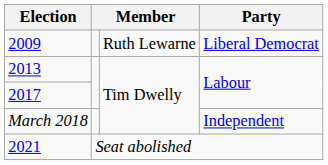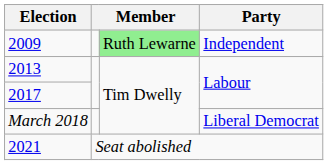(149, 43) no background -> (149, 43) lightgreen background
(261, 43) Liberal Democrat -> (244, 43) Independent
(244, 120) Independent -> (261, 120) Liberal Democrat
